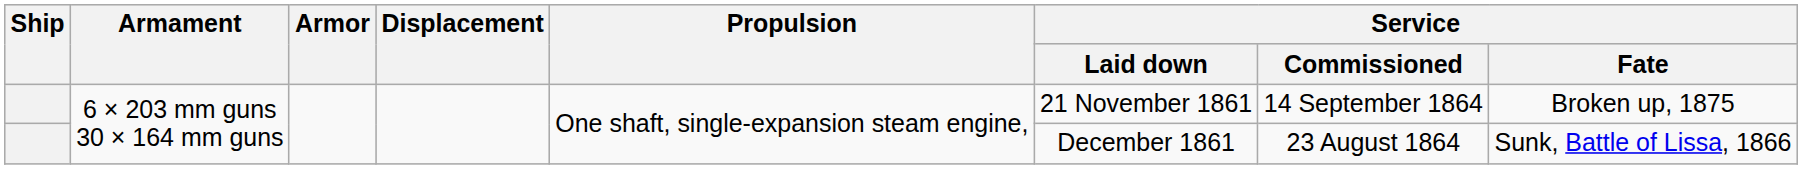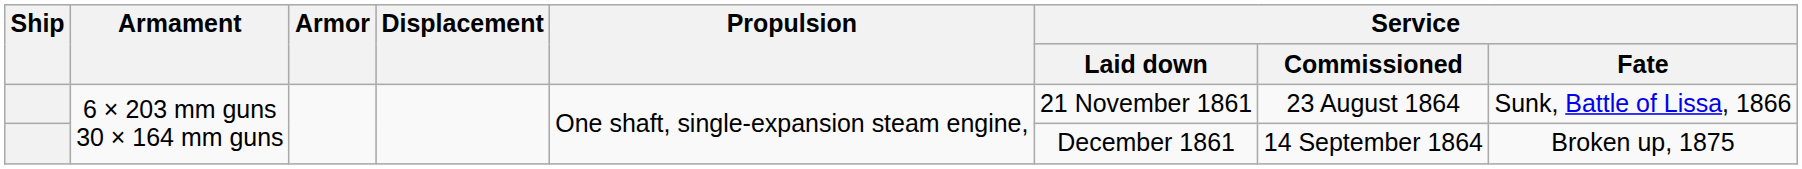(1373, 103) 14 September 1864 -> (1373, 103) 23 August 1864
(1643, 103) Broken up, 1875 -> (1643, 103) Sunk, Battle of Lissa, 1866
(1373, 143) 23 August 1864 -> (1373, 143) 14 September 1864
(1643, 143) Sunk, Battle of Lissa, 1866 -> (1643, 143) Broken up, 1875
